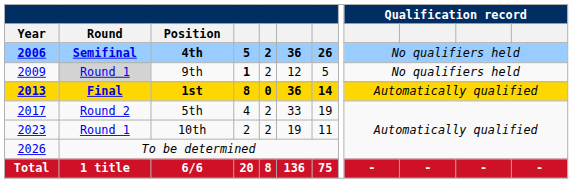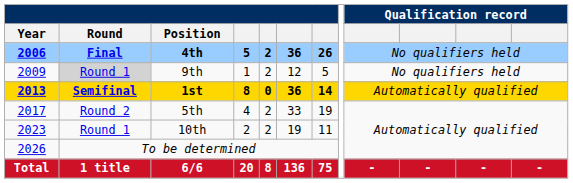(105, 53) Semifinal -> (105, 53) Final
(247, 72) bold -> (247, 72) normal
(105, 91) Final -> (105, 91) Semifinal
